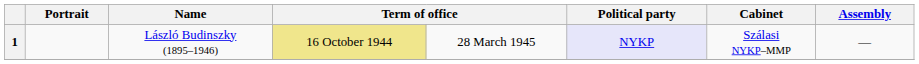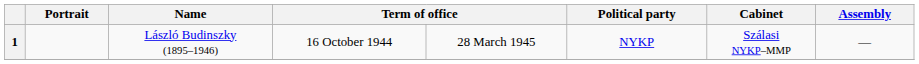(349, 42) khaki background -> (349, 42) no background
(637, 42) lavender background -> (637, 42) no background
